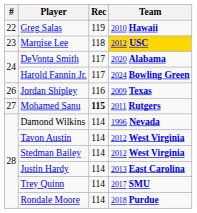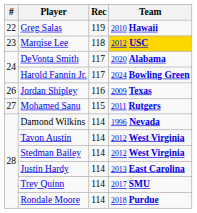(98, 106) bold -> (98, 106) normal
